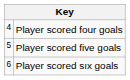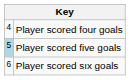(9, 45) no background -> (9, 45) lightblue background
